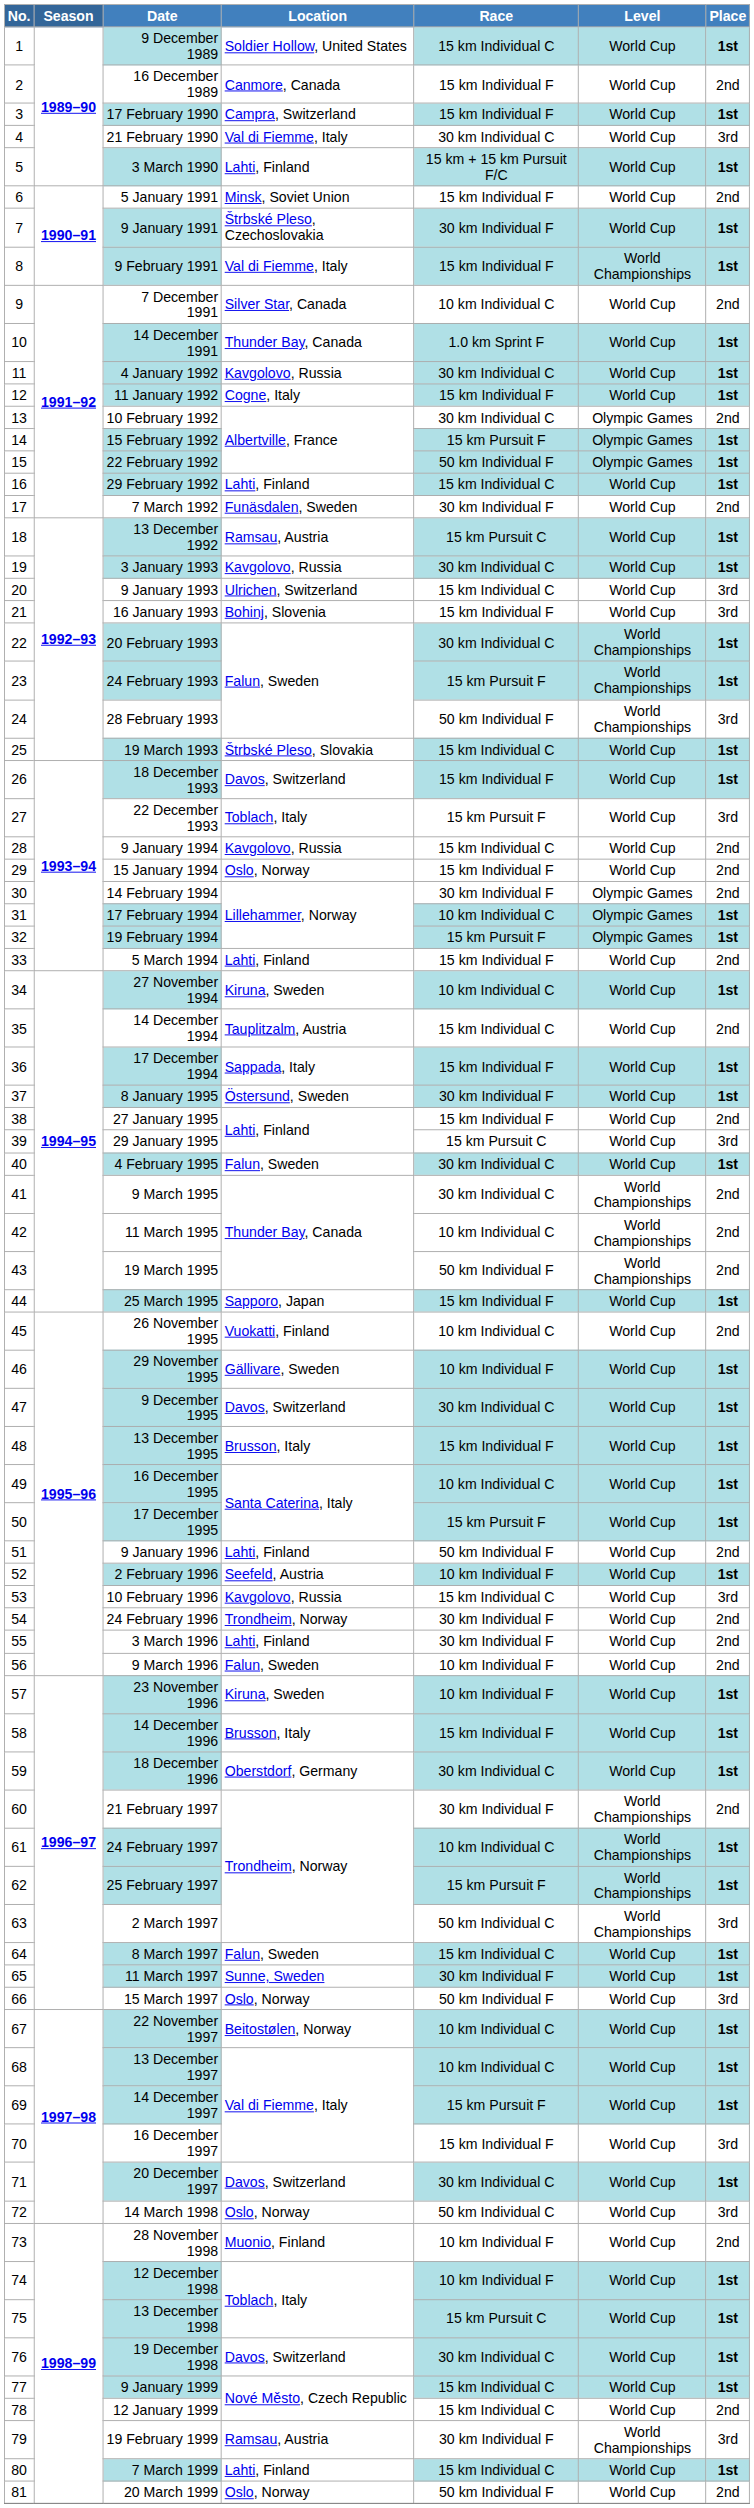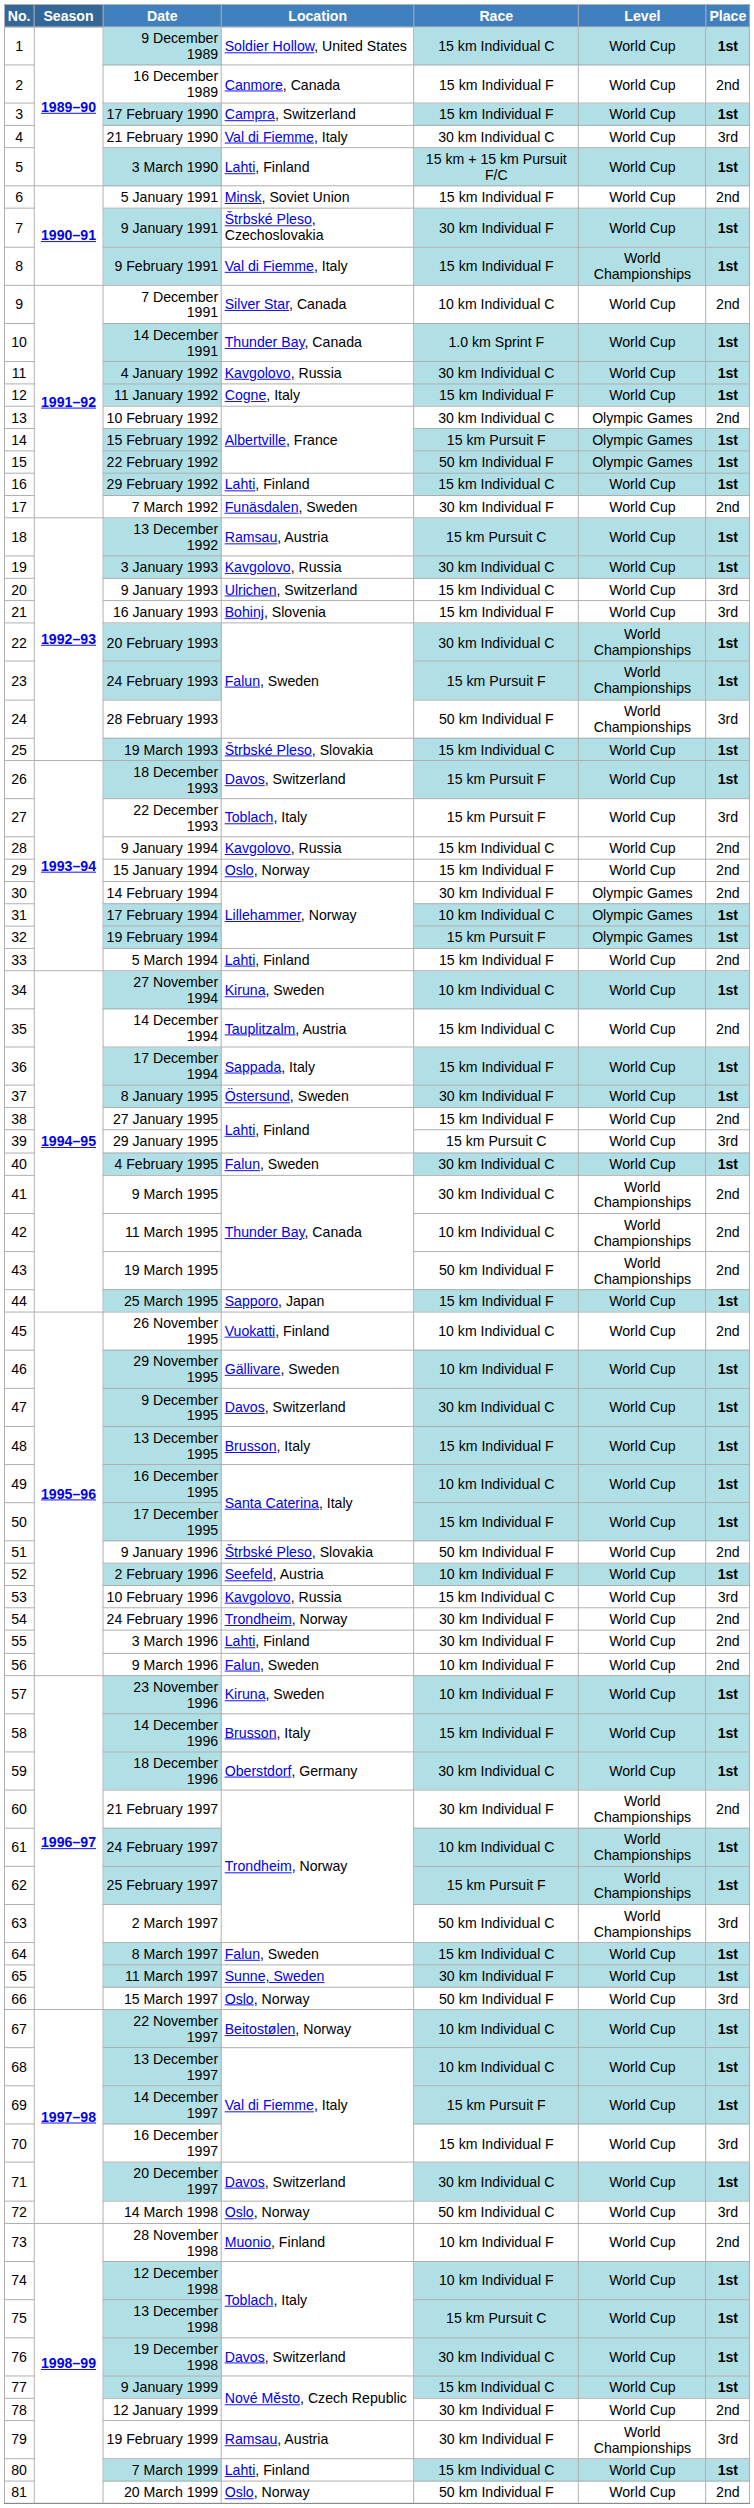(496, 779) 15 km Individual F -> (496, 779) 15 km Pursuit F
(496, 1522) 15 km Pursuit F -> (496, 1522) 15 km Individual F
(267, 1552) Lahti, Finland -> (299, 1552) Štrbské Pleso, Slovakia
(496, 2410) 15 km Individual C -> (496, 2410) 30 km Individual F
